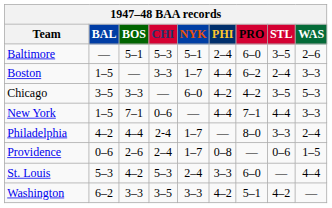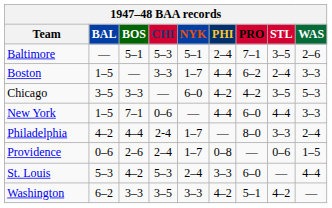(252, 54) 6–0 -> (252, 54) 7–1
(252, 113) 7–1 -> (252, 113) 6–0
